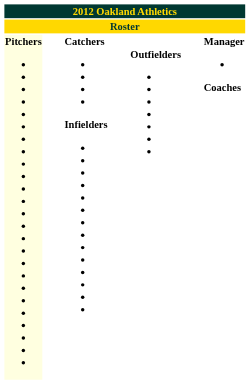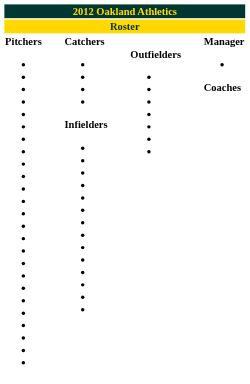(23, 202) lightyellow background -> (23, 202) no background
